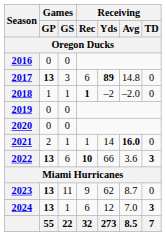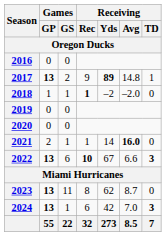(67, 77) 3 -> (67, 77) 2
(87, 77) 6 -> (87, 77) 9
(152, 77) 0 -> (152, 77) 1
(109, 158) 66 -> (109, 158) 67
(131, 158) 3.6 -> (131, 158) 6.6
(87, 191) 9 -> (87, 191) 8
(109, 207) 12 -> (109, 207) 42
